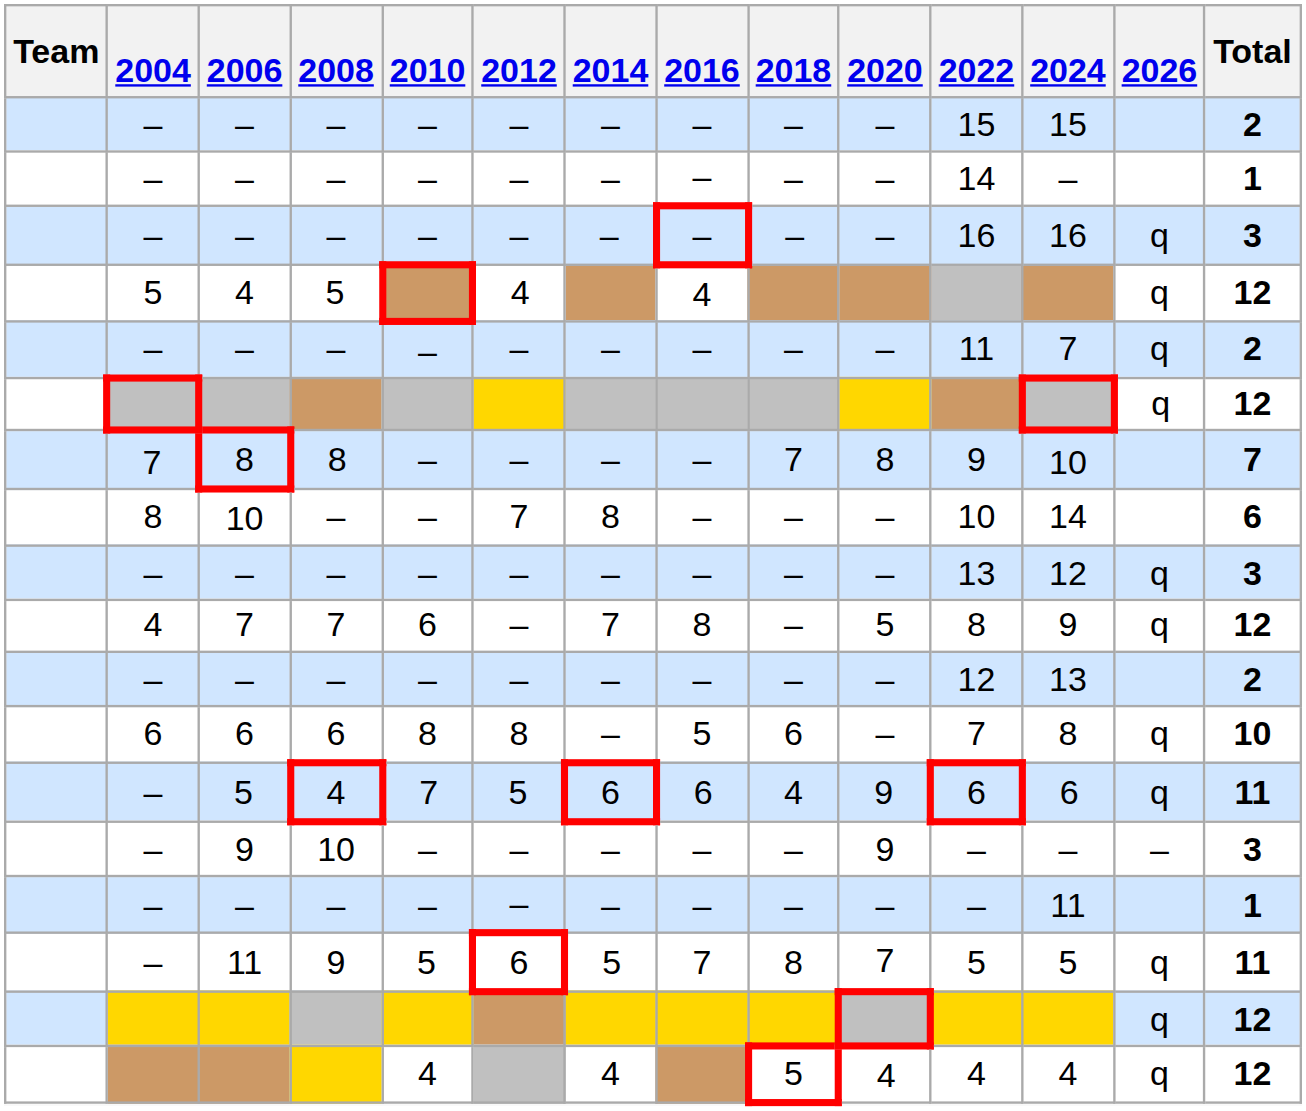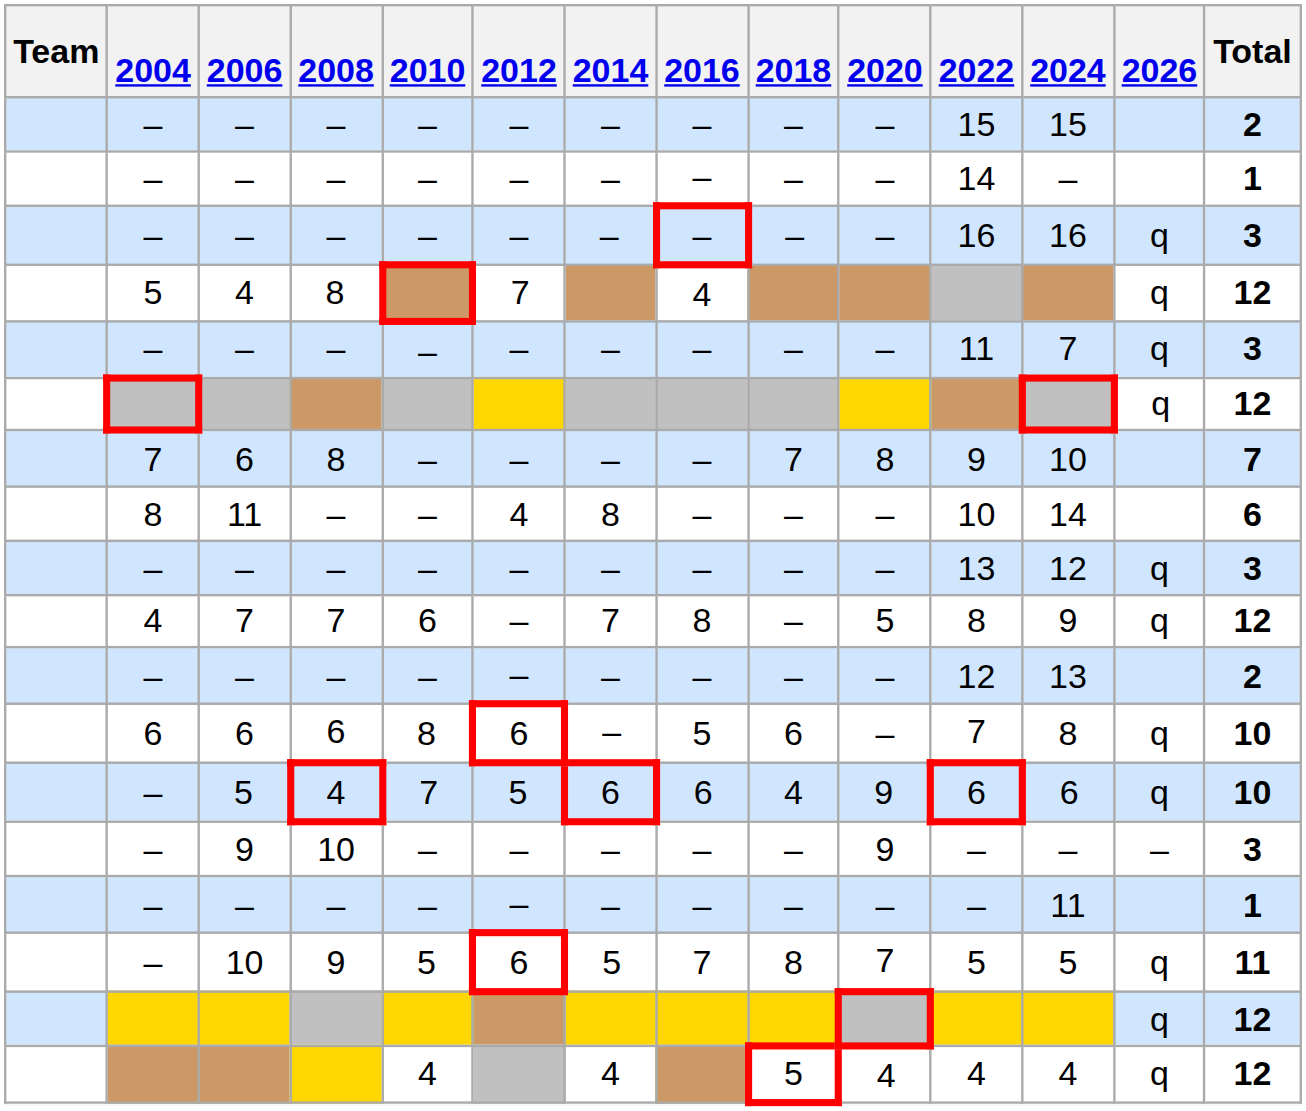(335, 293) 5 -> (335, 293) 8
(520, 293) 4 -> (520, 293) 7
(1252, 349) 2 -> (1252, 349) 3
(245, 460) 8 -> (245, 459) 6
(245, 519) 10 -> (245, 514) 11
(519, 517) 7 -> (519, 514) 4
(519, 735) 8 -> (519, 733) 6
(1252, 792) 11 -> (1252, 792) 10
(245, 962) 11 -> (245, 962) 10
